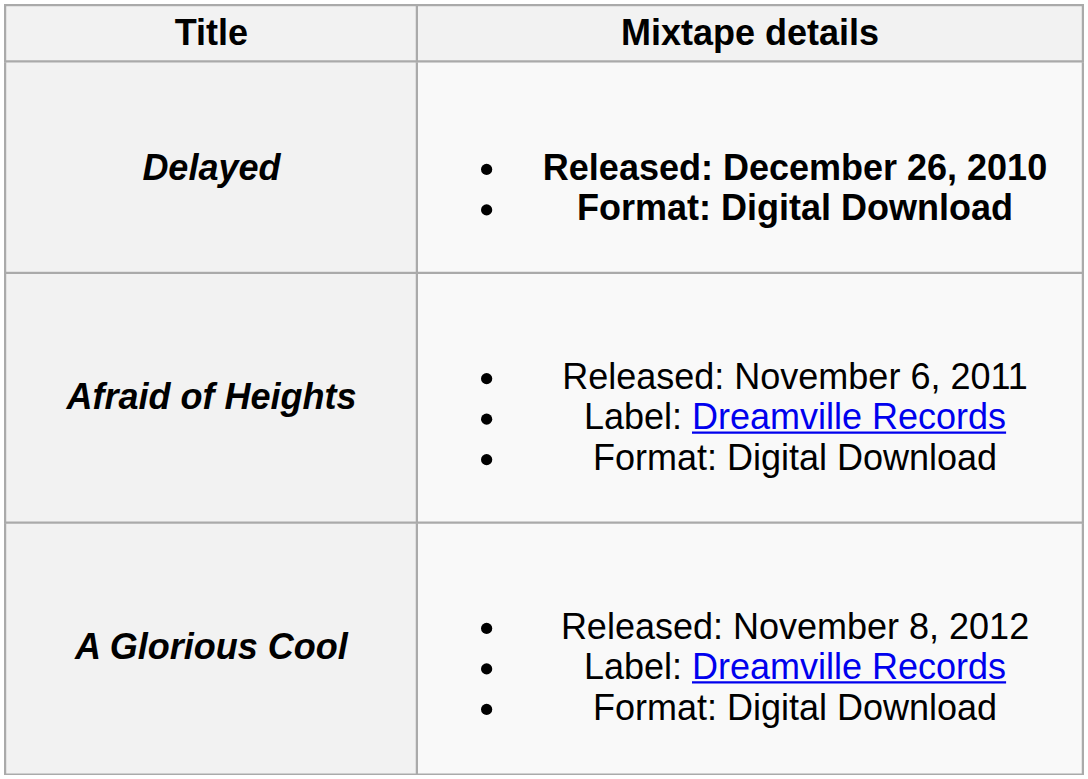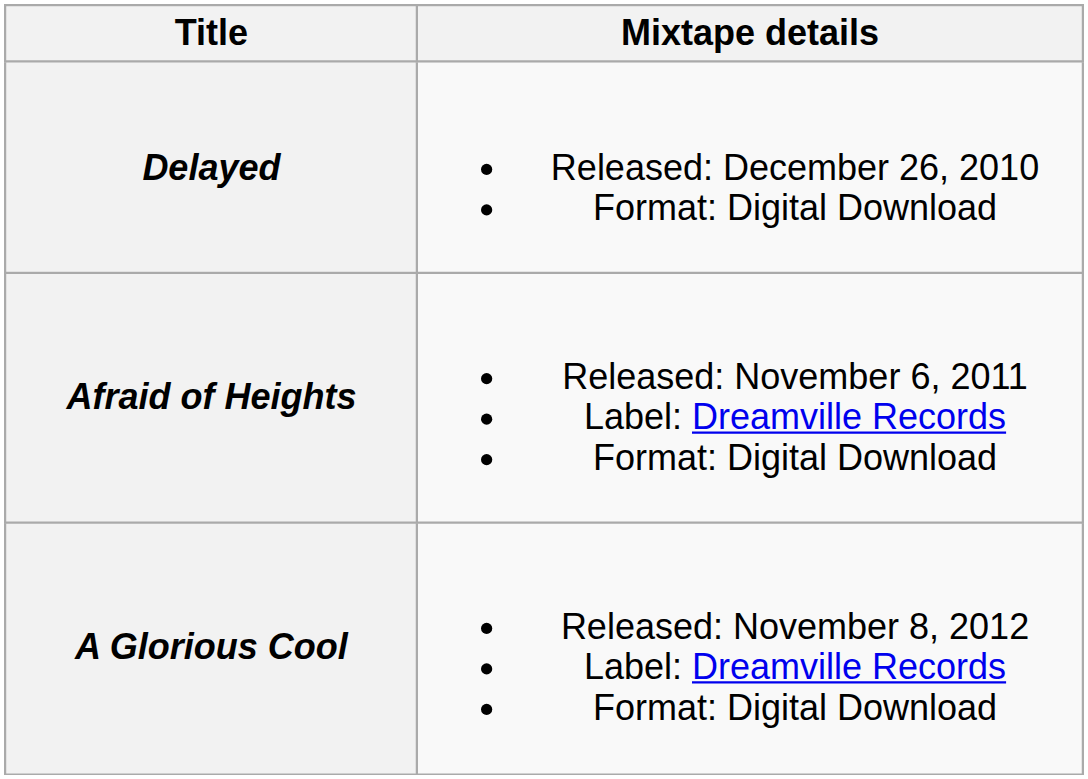(750, 188) bold -> (750, 188) normal
